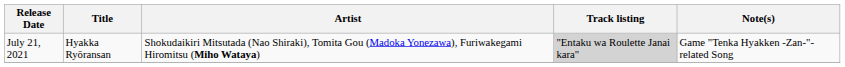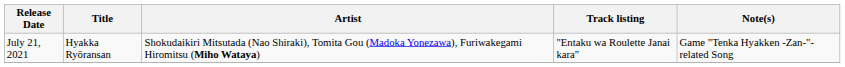(613, 48) lightgrey background -> (613, 48) no background
